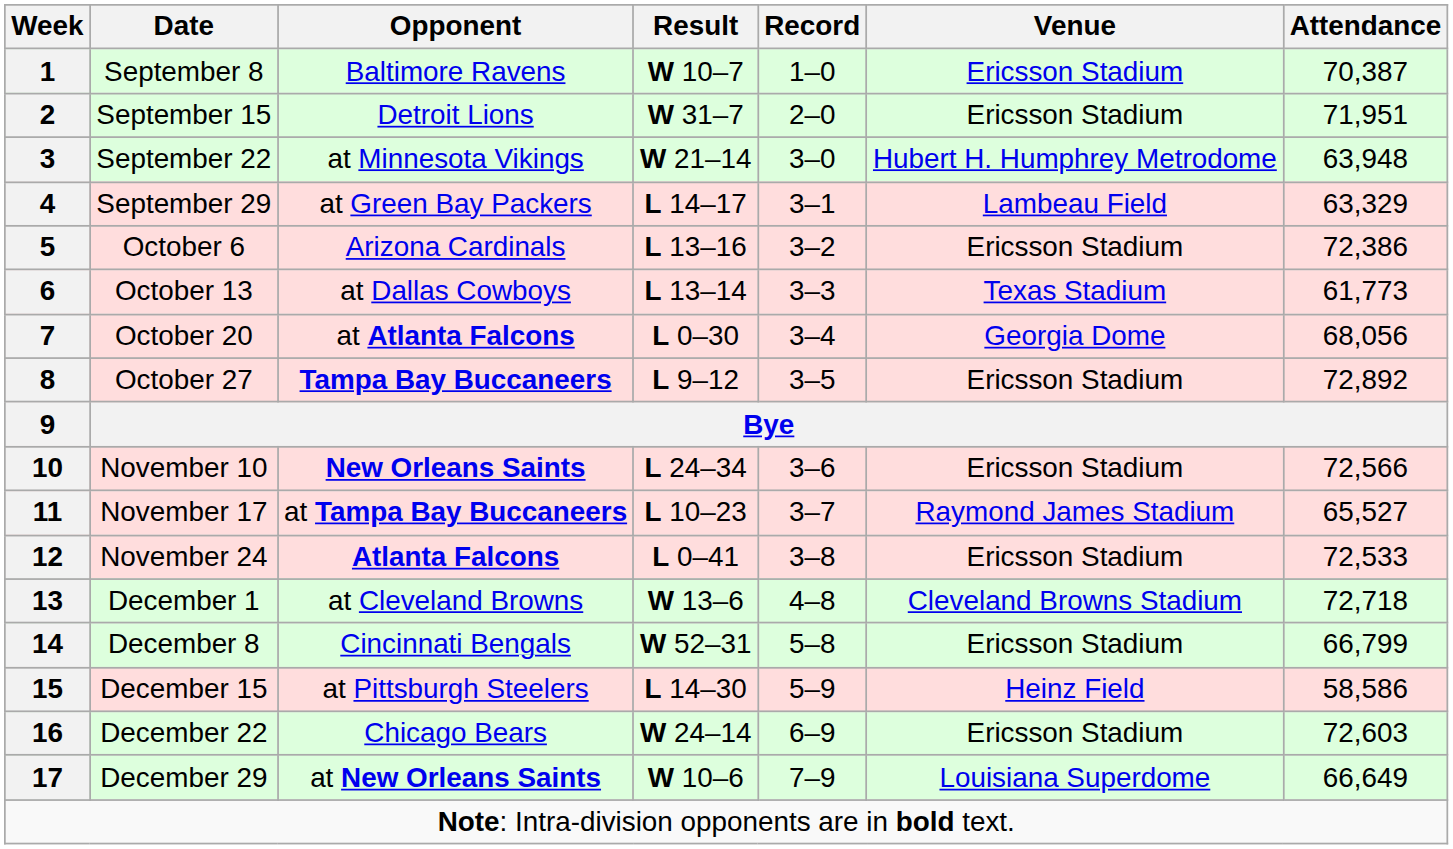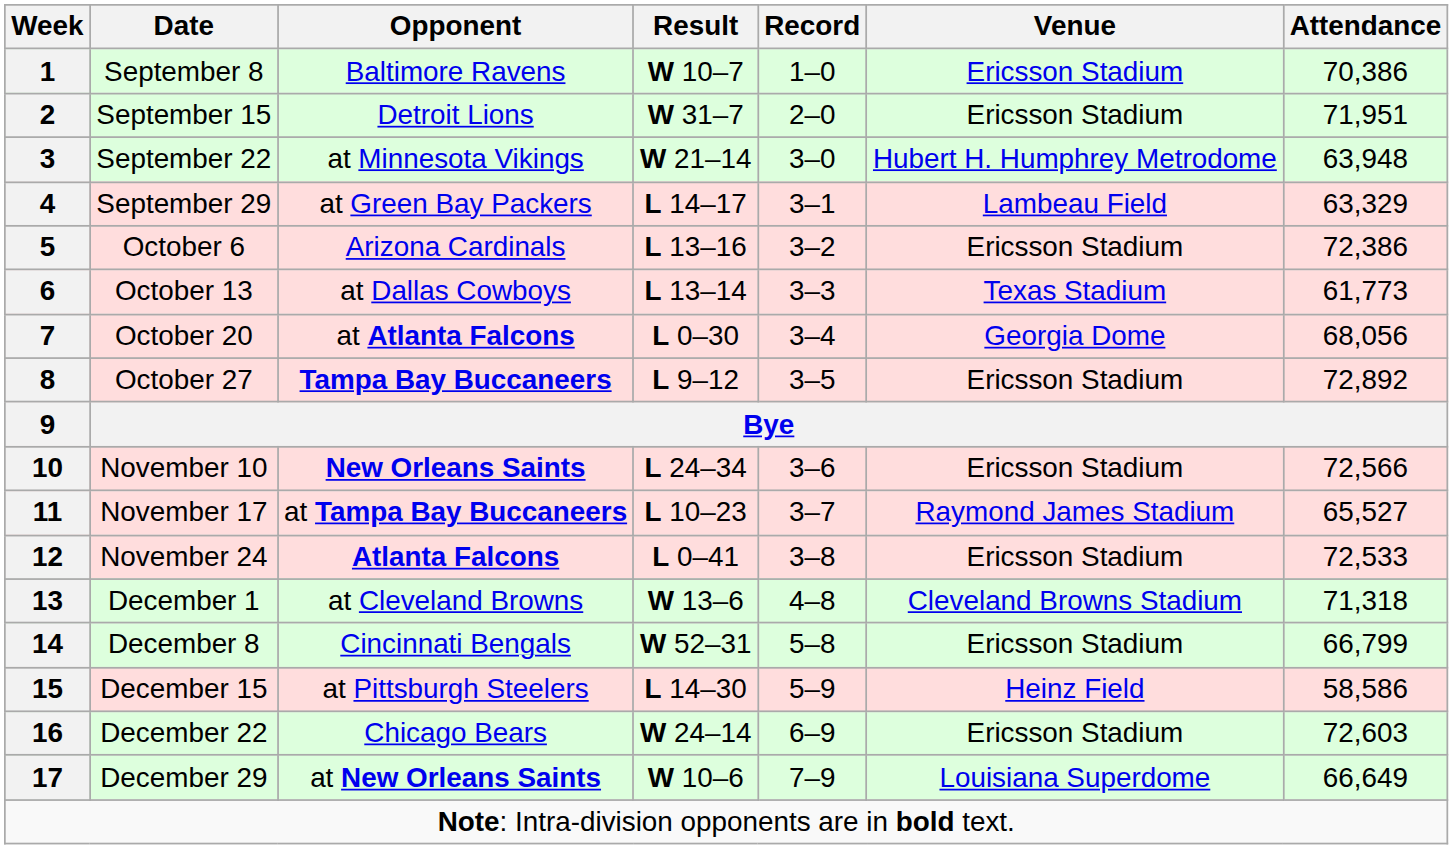(1365, 70) 70,387 -> (1365, 70) 70,386
(1365, 600) 72,718 -> (1365, 600) 71,318
